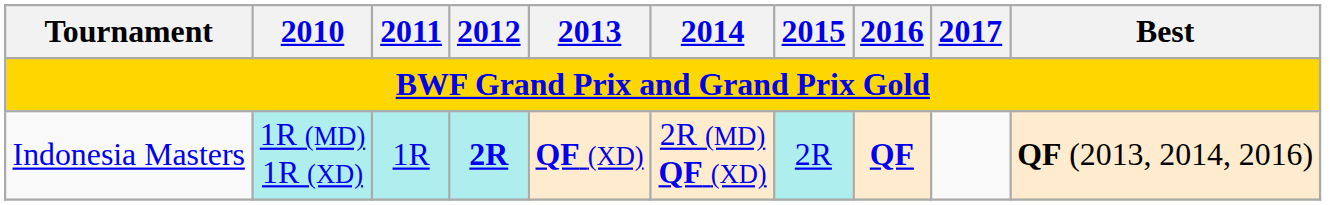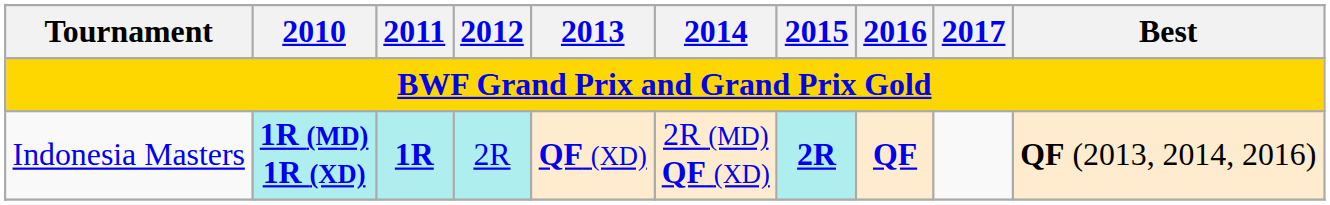(313, 154) normal -> (314, 154) bold
(411, 154) normal -> (414, 154) bold
(489, 154) bold -> (492, 154) normal
(813, 154) normal -> (817, 154) bold
